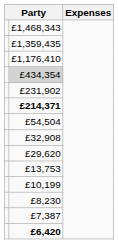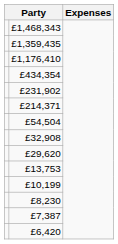(40, 75) lightgrey background -> (40, 75) no background
(40, 106) bold -> (40, 106) normal
(46, 231) bold -> (46, 231) normal
